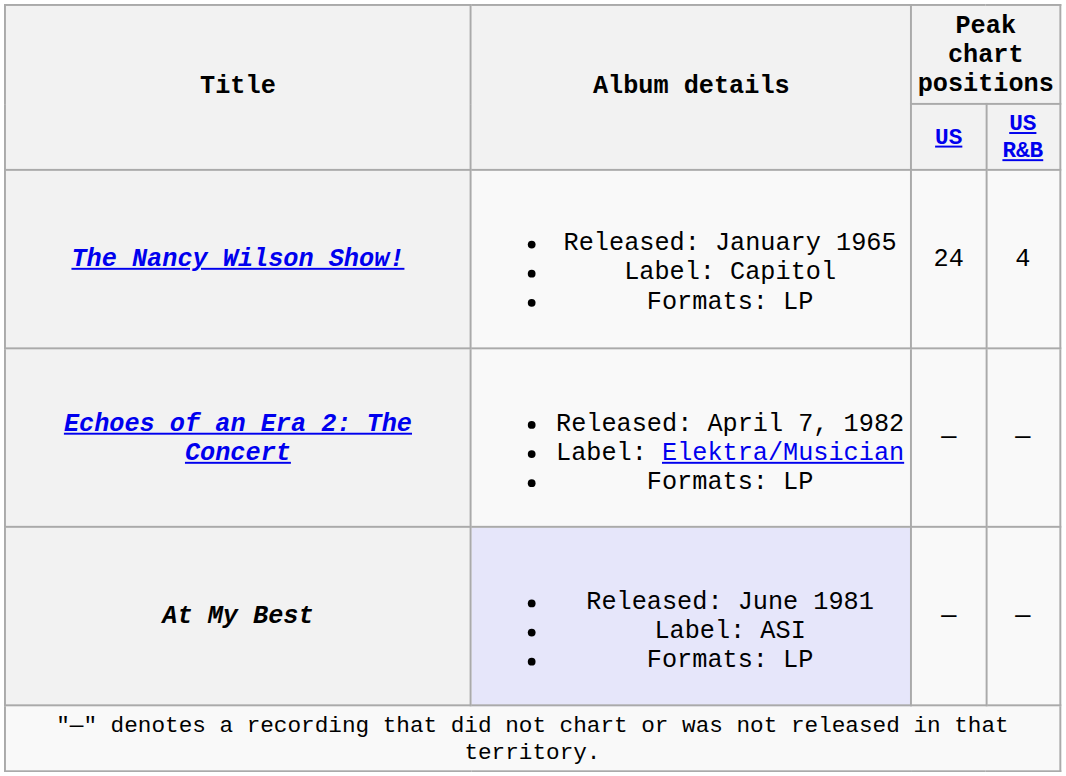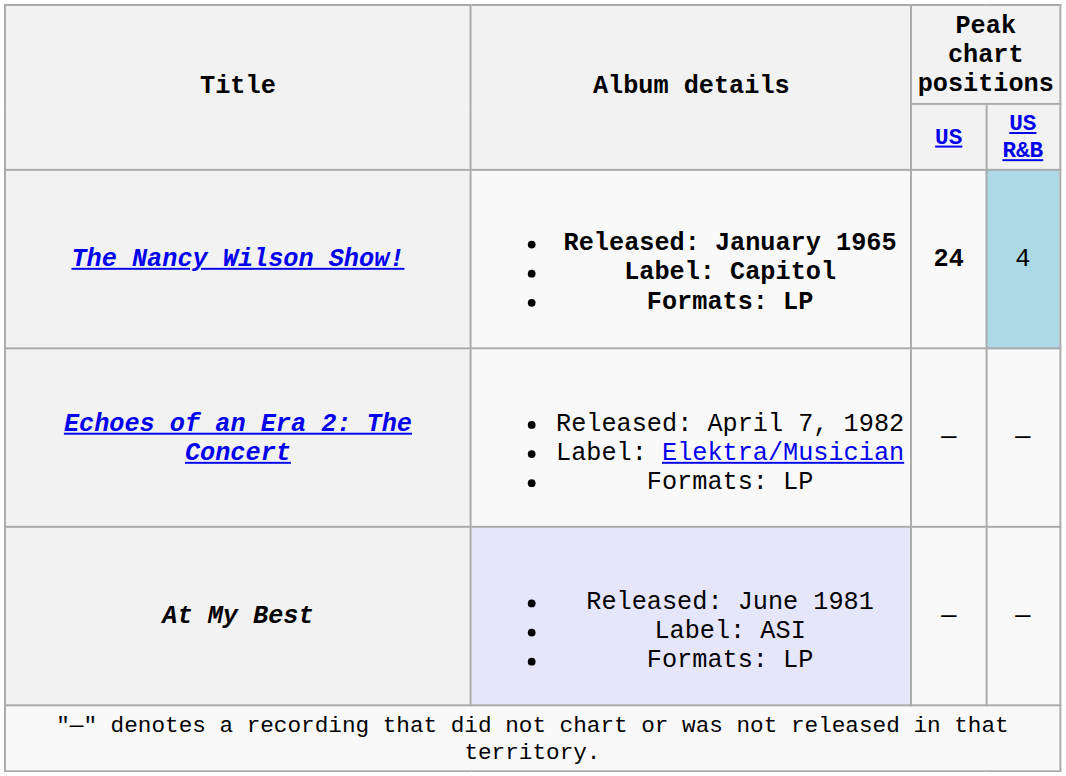(691, 274) normal -> (691, 274) bold
(949, 259) normal -> (949, 259) bold
(1023, 259) no background -> (1023, 259) lightblue background
